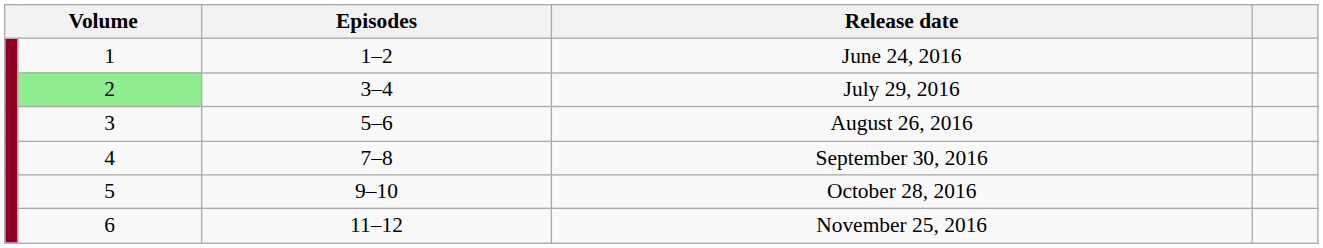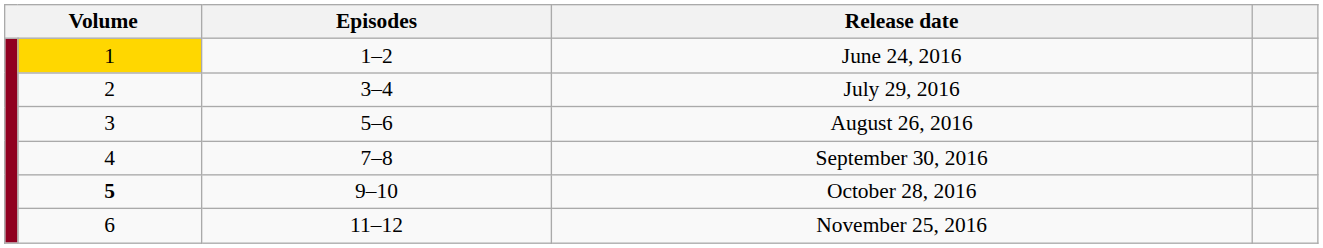(110, 55) no background -> (110, 55) gold background
(110, 89) lightgreen background -> (110, 89) no background
(110, 191) normal -> (110, 191) bold
